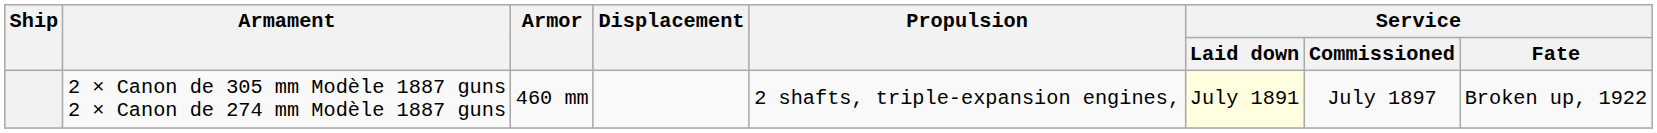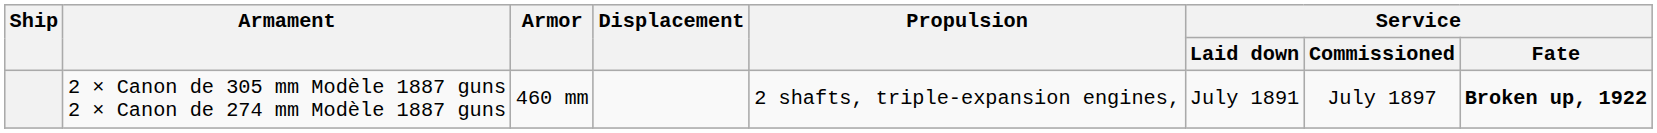(1245, 99) lightyellow background -> (1245, 99) no background
(1556, 99) normal -> (1556, 99) bold
